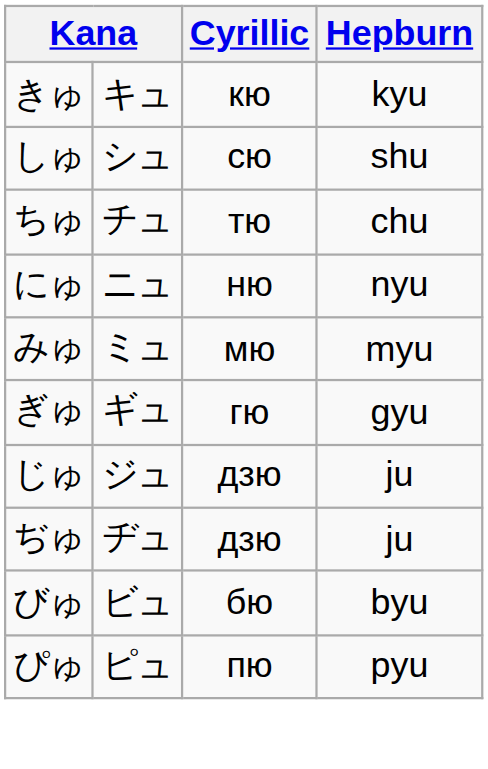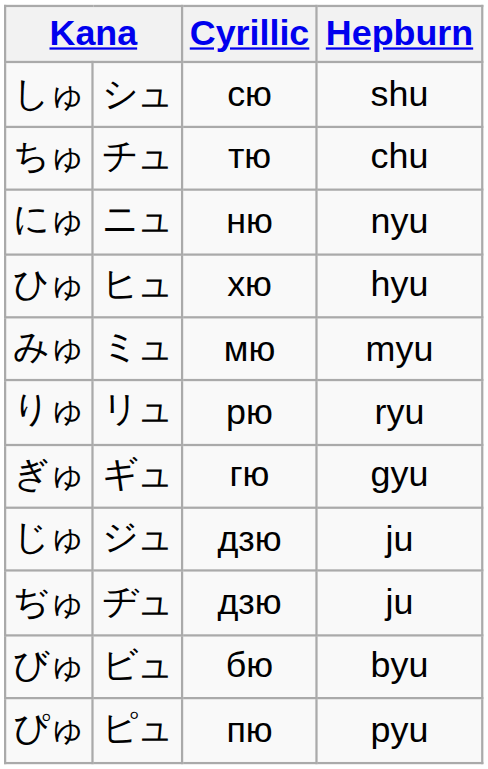- row: (49, 92)
+ row: (49, 283)
+ row: (49, 410)
